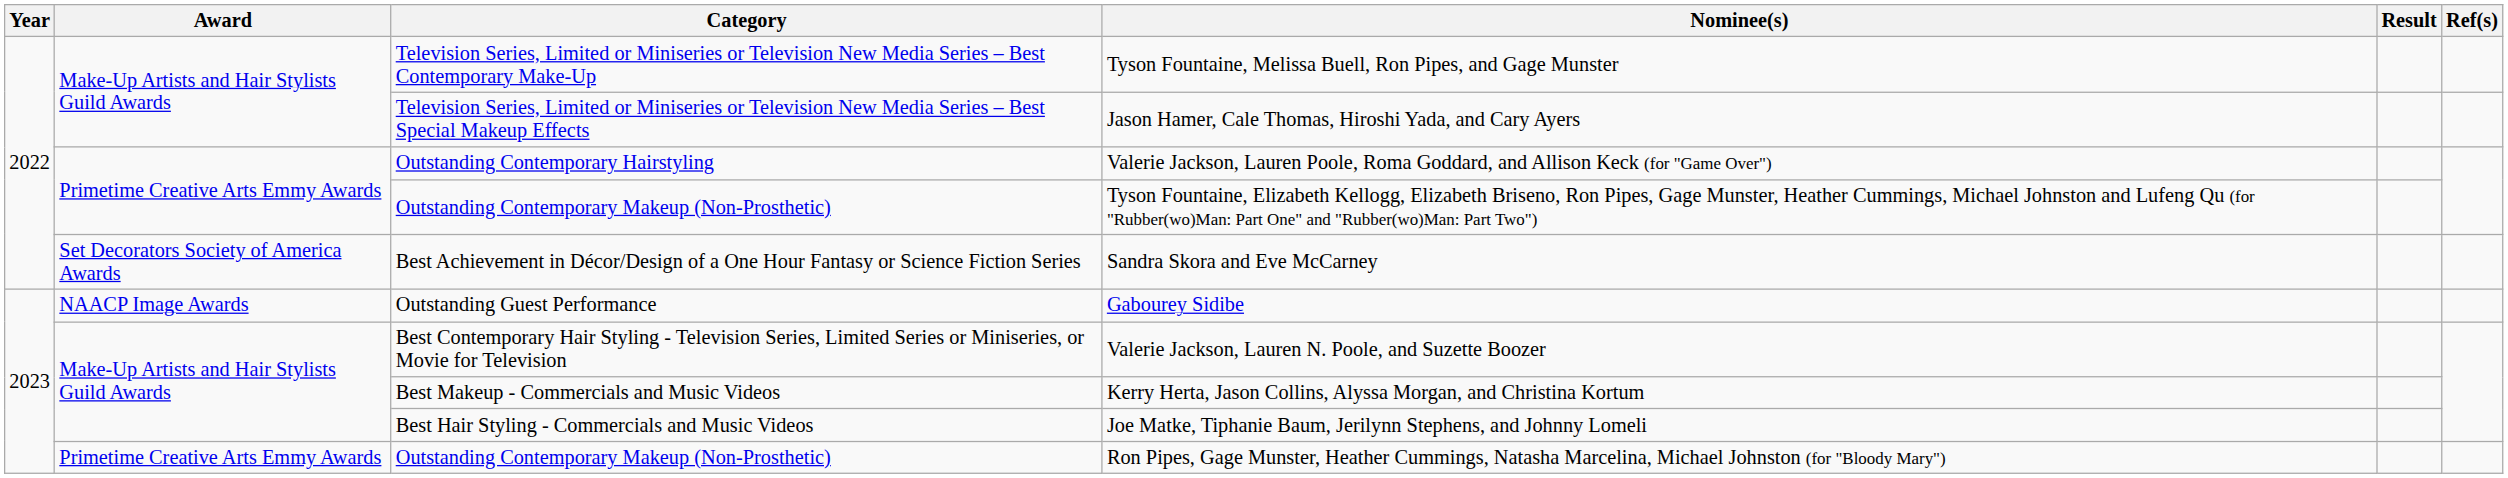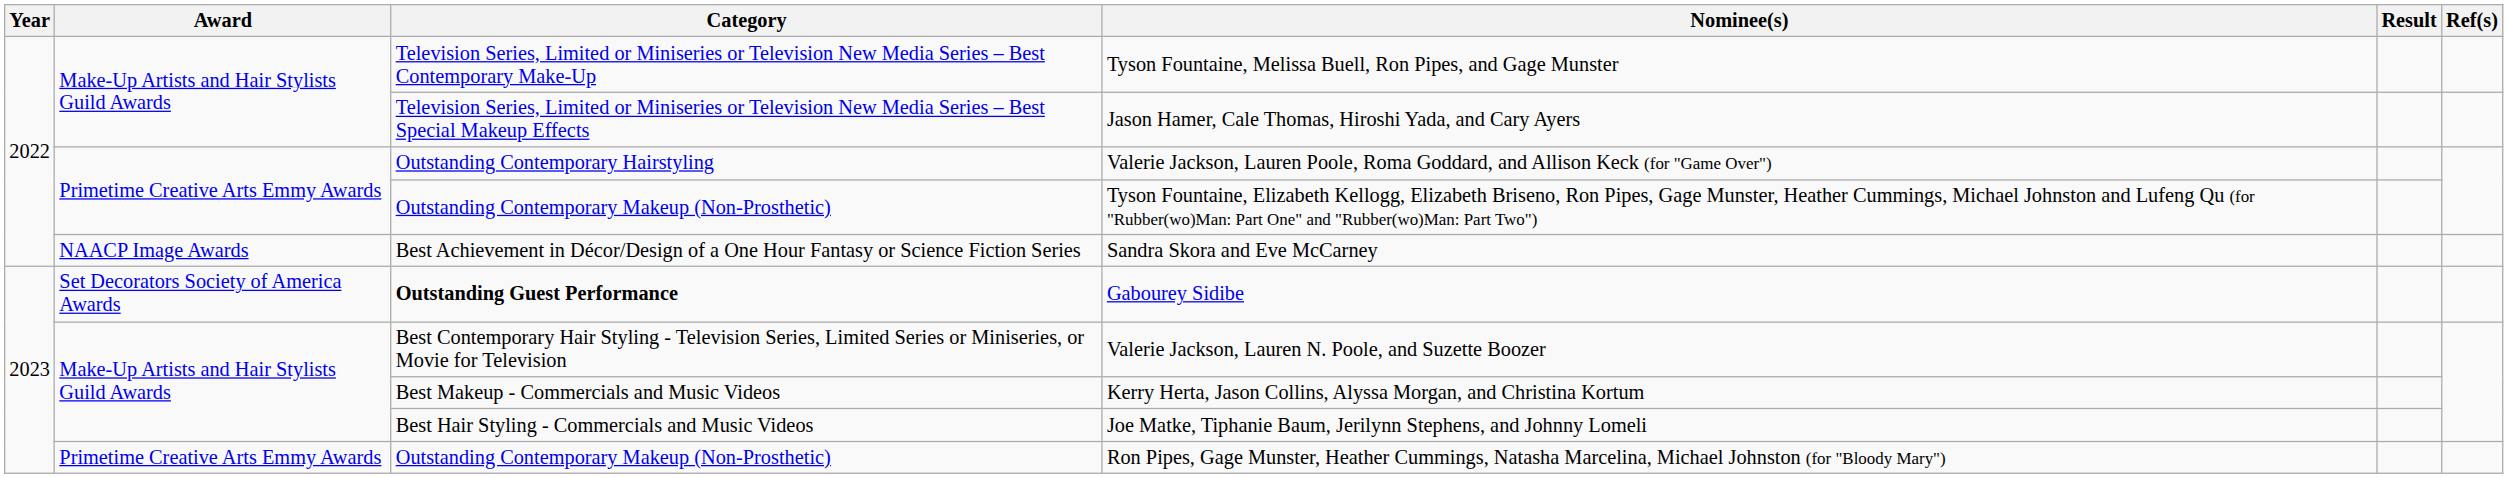(200, 261) Set Decorators Society of America Awards -> (154, 250) NAACP Image Awards
(154, 305) NAACP Image Awards -> (200, 293) Set Decorators Society of America Awards
(526, 305) normal -> (537, 293) bold
